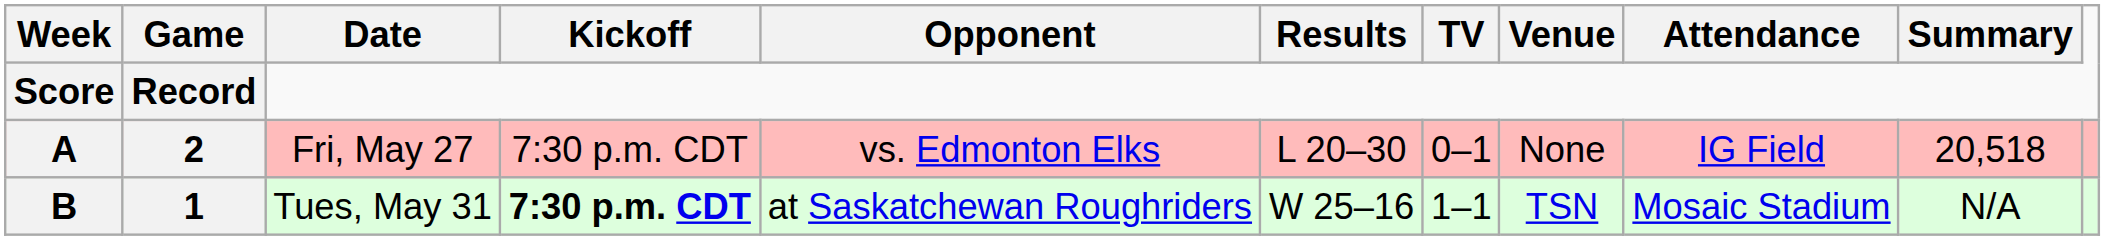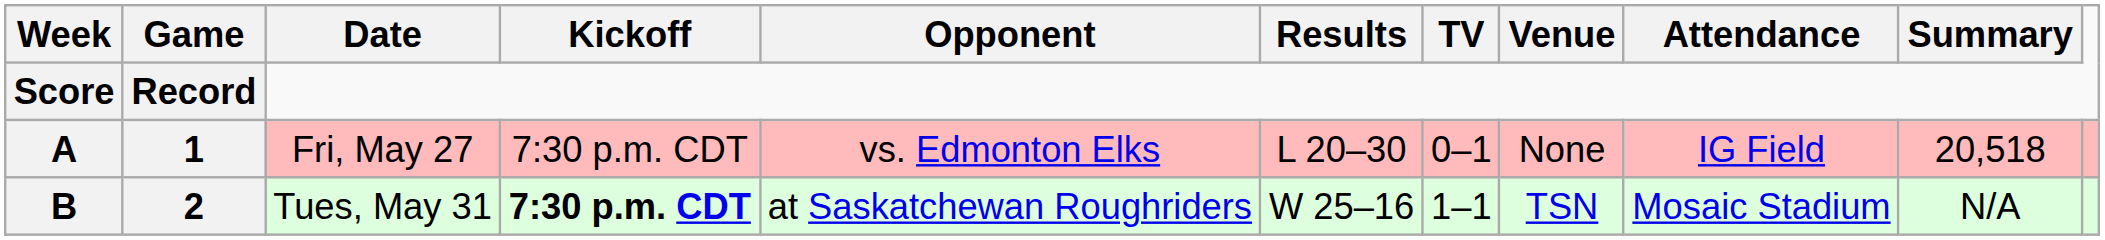(194, 149) 2 -> (194, 149) 1
(194, 207) 1 -> (194, 207) 2
